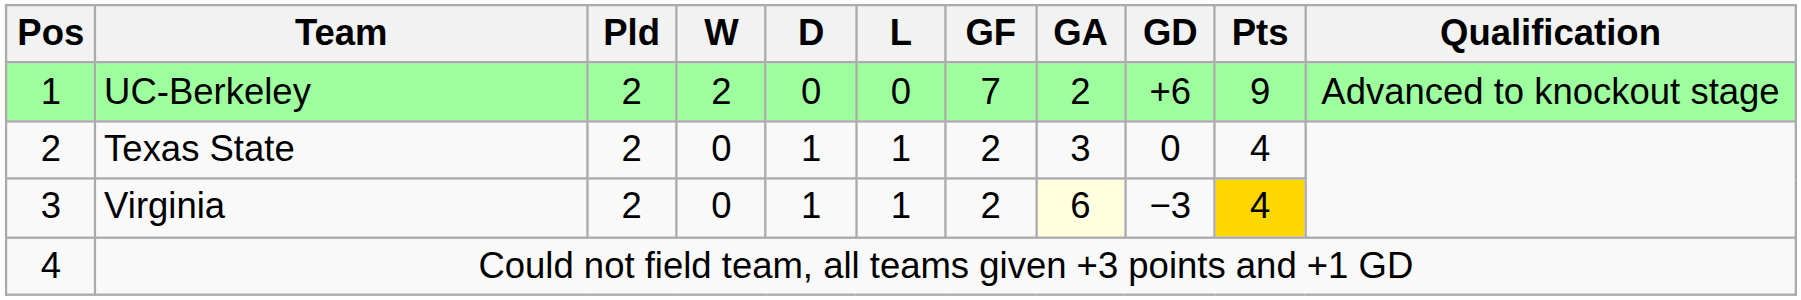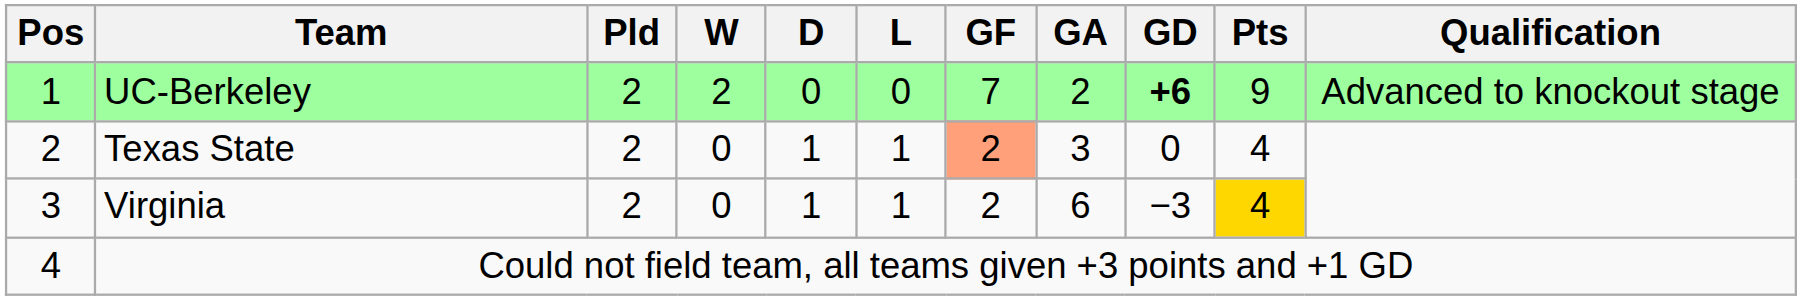(1170, 91) normal -> (1170, 91) bold
(991, 149) no background -> (991, 149) lightsalmon background
(1081, 206) lightyellow background -> (1081, 206) no background
